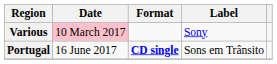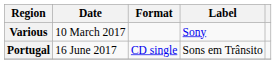(90, 31) pink background -> (90, 31) no background
(155, 50) bold -> (154, 50) normal
